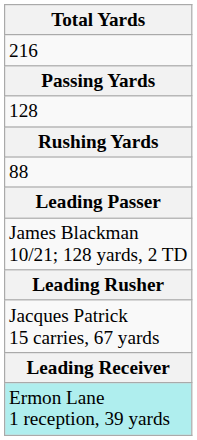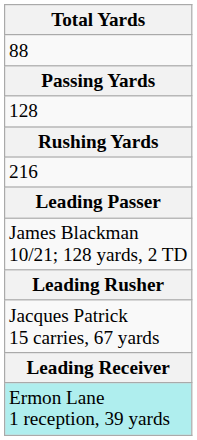(23, 50) 216 -> (19, 50) 88
(19, 171) 88 -> (23, 171) 216
